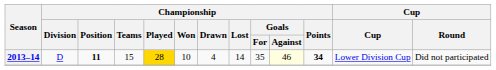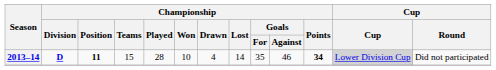(60, 58) normal -> (60, 58) bold
(159, 58) gold background -> (159, 58) no background
(287, 58) lightyellow background -> (287, 58) no background
(373, 58) no background -> (373, 58) lightgrey background
